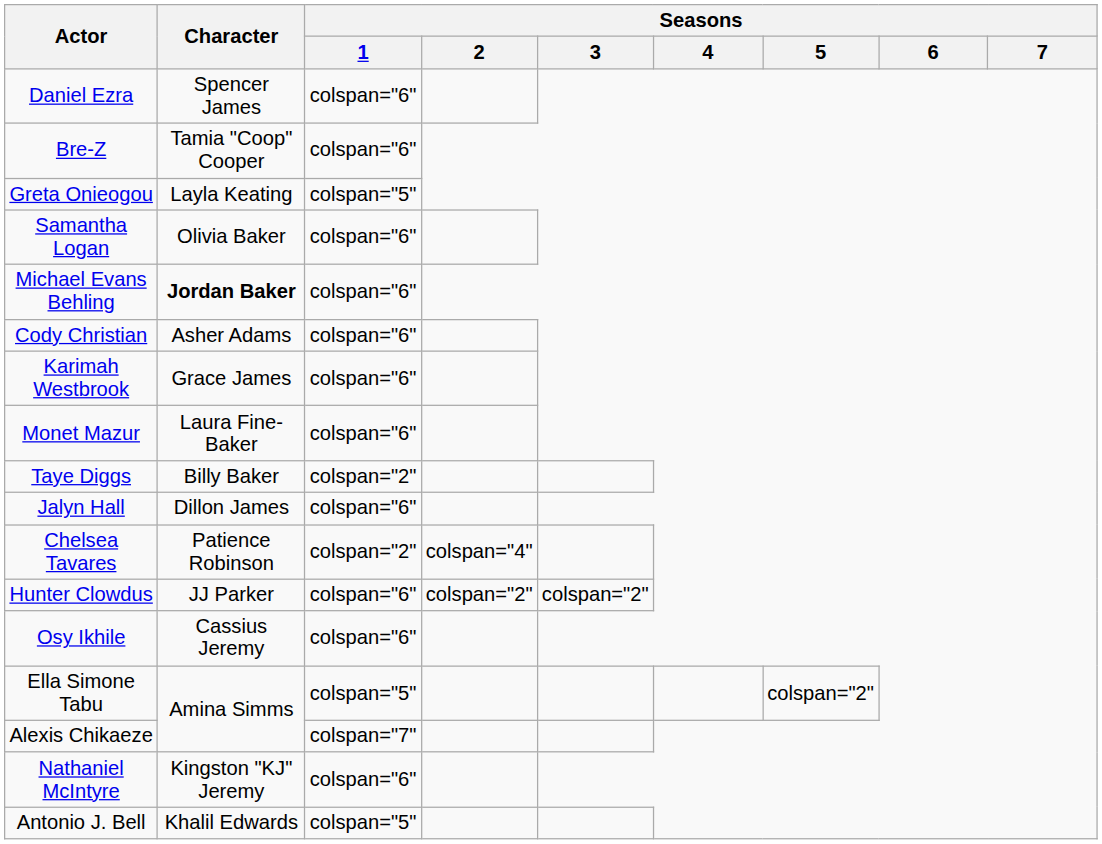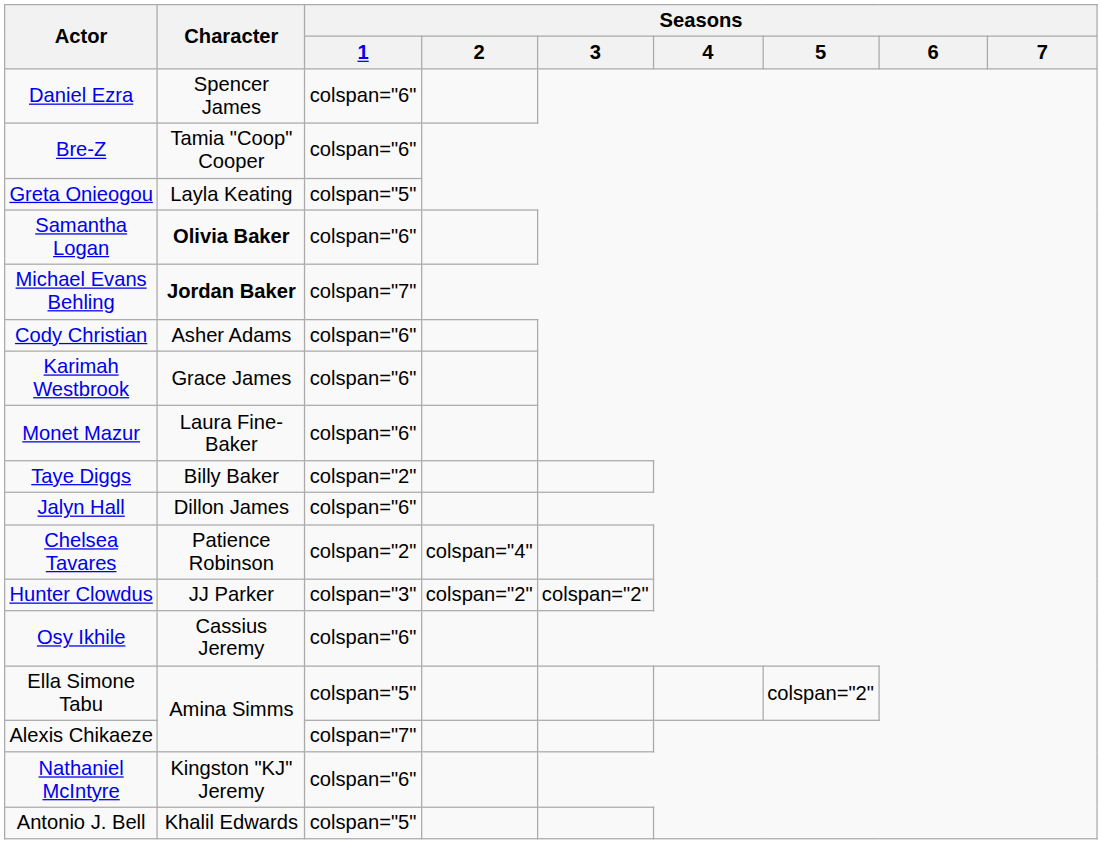(231, 237) normal -> (231, 237) bold
(363, 291) colspan="6" -> (363, 291) colspan="7"
(363, 594) colspan="6" -> (363, 594) colspan="3"
